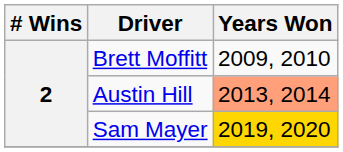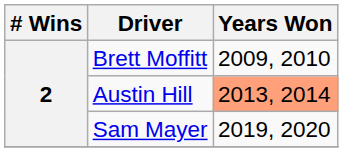(274, 130) gold background -> (274, 130) no background
